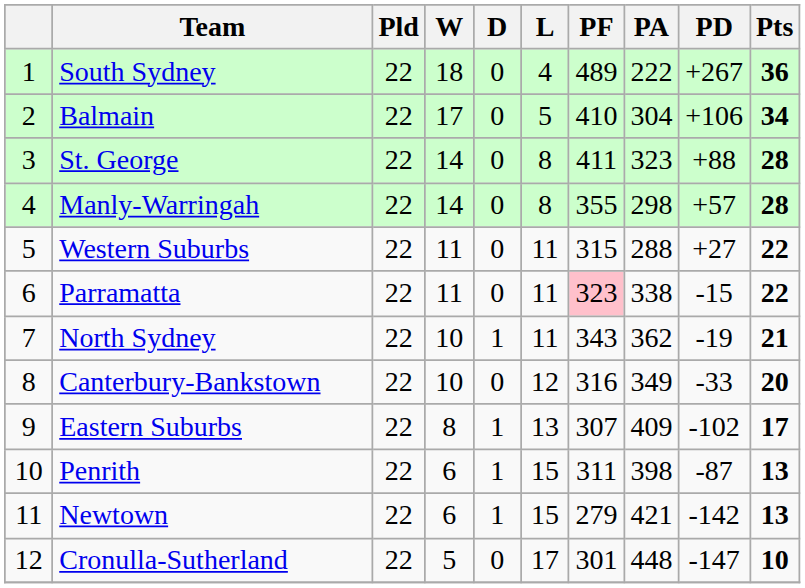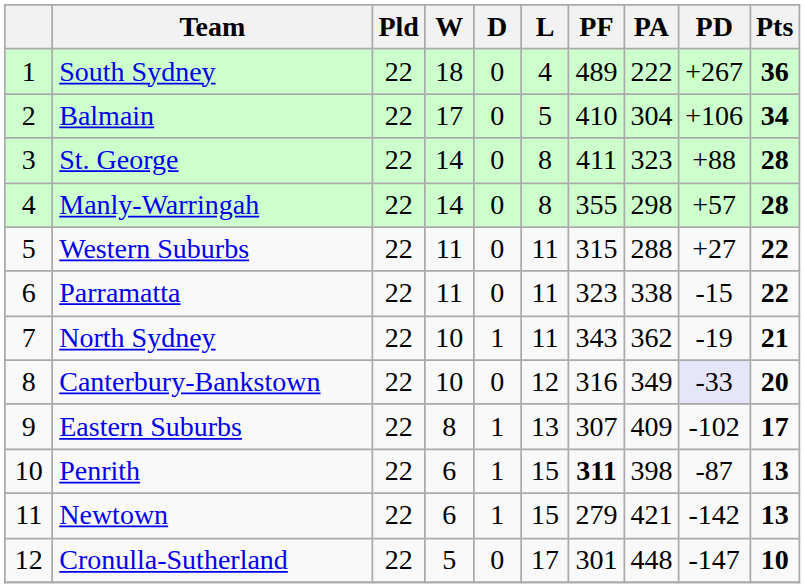(596, 293) pink background -> (596, 293) no background
(714, 381) no background -> (714, 381) lavender background
(596, 470) normal -> (596, 470) bold
